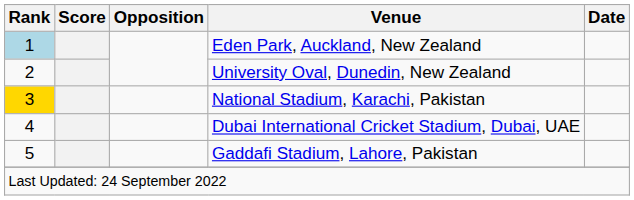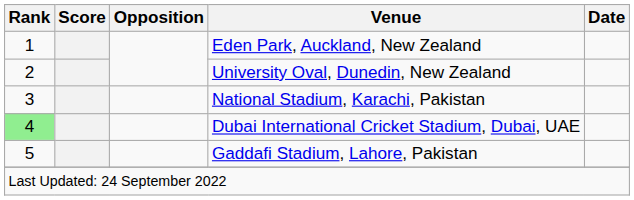(29, 45) lightblue background -> (29, 45) no background
(29, 99) gold background -> (29, 99) no background
(29, 126) no background -> (29, 126) lightgreen background
